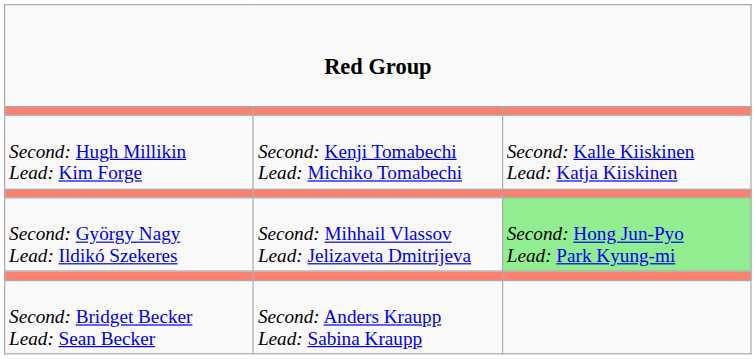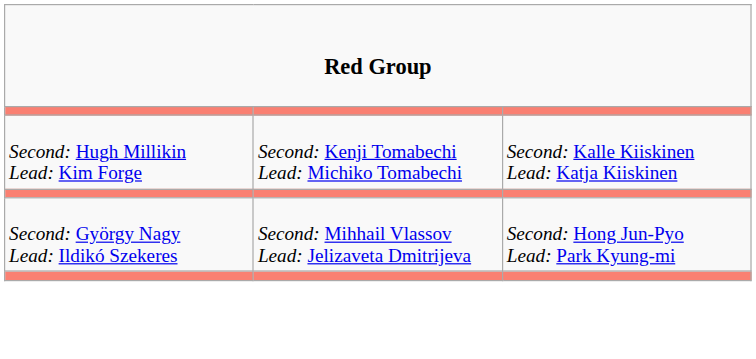(595, 245) lightgreen background -> (595, 245) no background
- row: (101, 327)
